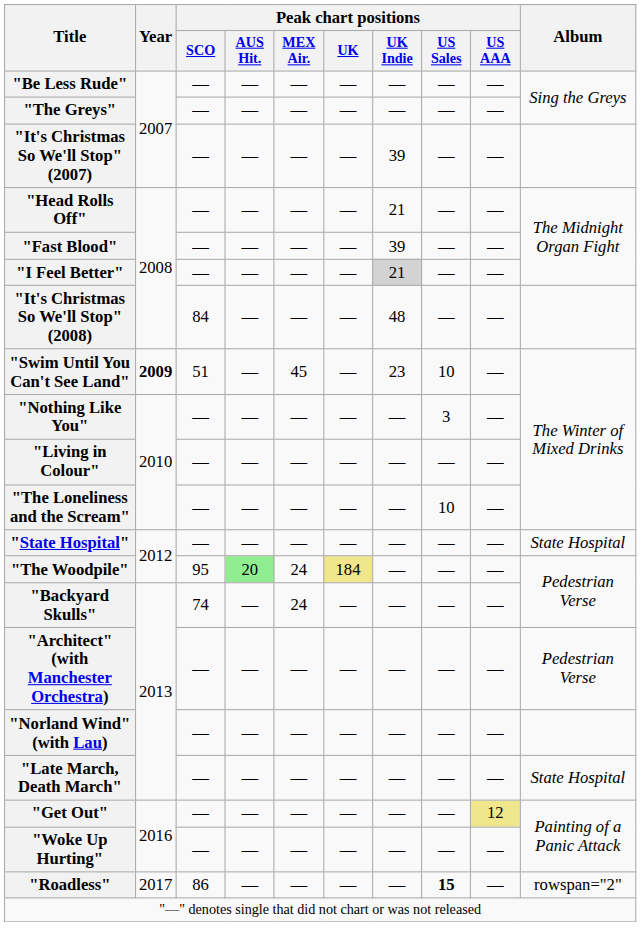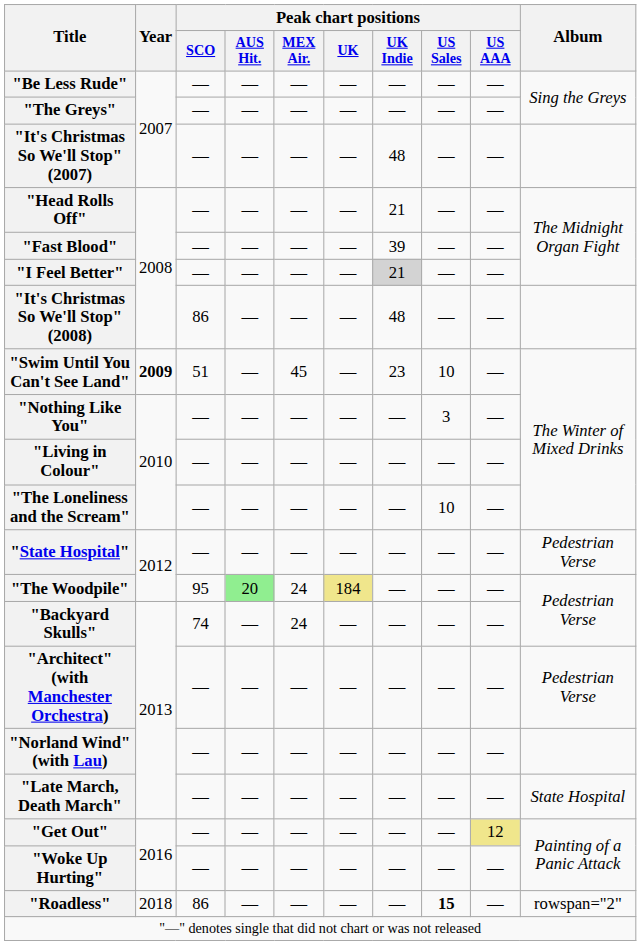(397, 155) 39 -> (397, 155) 48
(201, 317) 84 -> (201, 317) 86
(578, 542) State Hospital -> (578, 552) Pedestrian Verse
(156, 884) 2017 -> (156, 903) 2018
